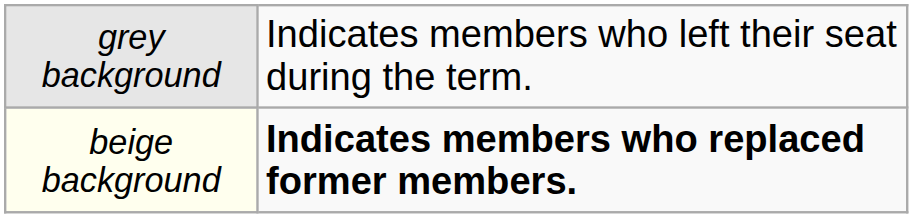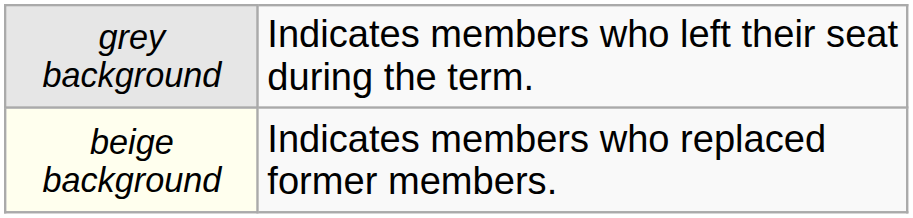(565, 159) bold -> (547, 159) normal
